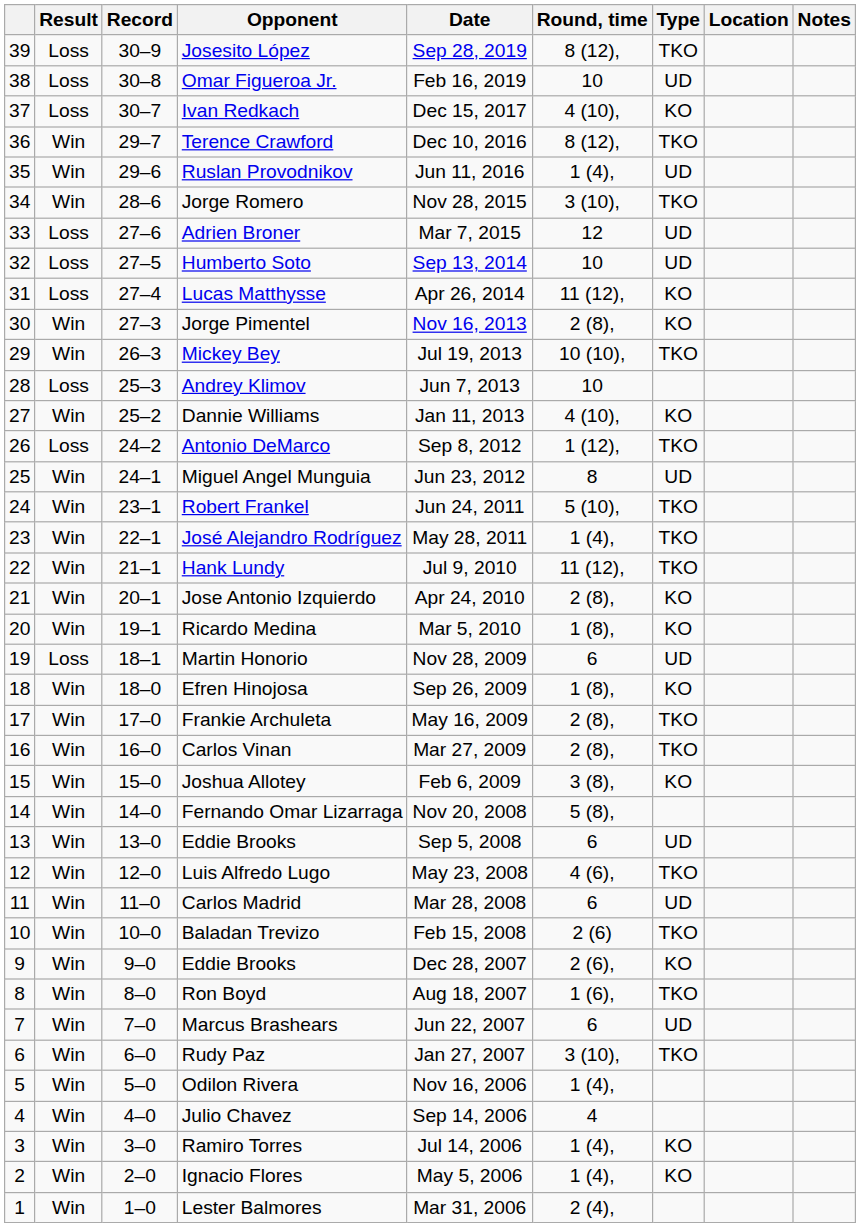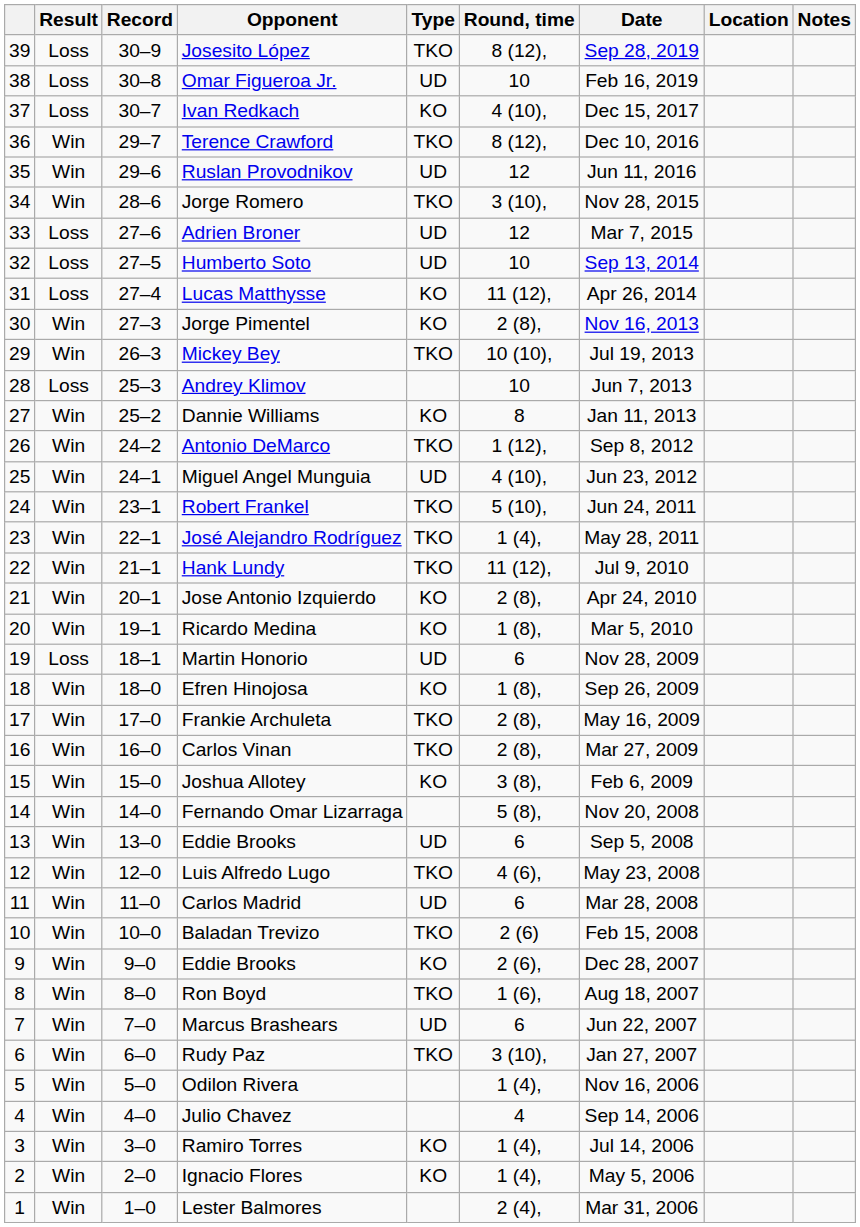columns swapped: (678, 19) <-> (470, 19)
(592, 171) 1 (4), -> (519, 171) 12
(592, 415) 4 (10), -> (519, 415) 8
(69, 446) Loss -> (69, 446) Win
(592, 476) 8 -> (519, 476) 4 (10),
